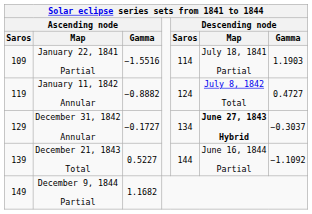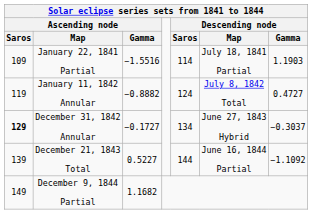(19, 127) normal -> (19, 127) bold
(234, 127) bold -> (234, 127) normal
